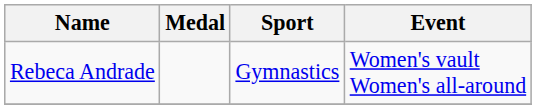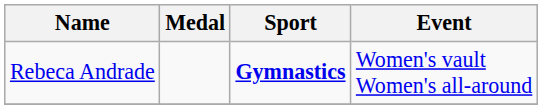(287, 72) normal -> (290, 72) bold
